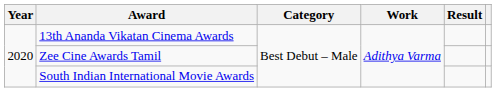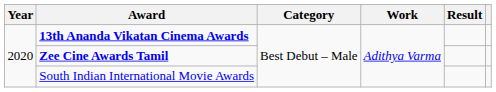(136, 35) normal -> (144, 35) bold
(100, 55) normal -> (104, 55) bold
